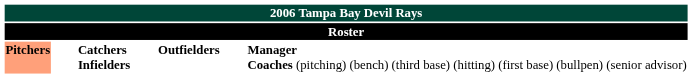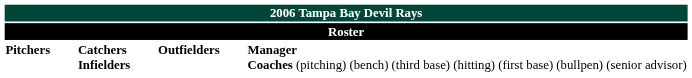(28, 50) lightsalmon background -> (28, 50) no background
